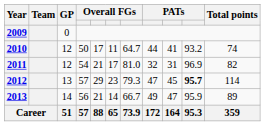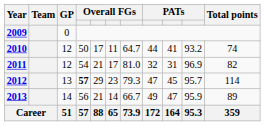(83, 81) normal -> (83, 81) bold
(193, 81) bold -> (193, 81) normal
